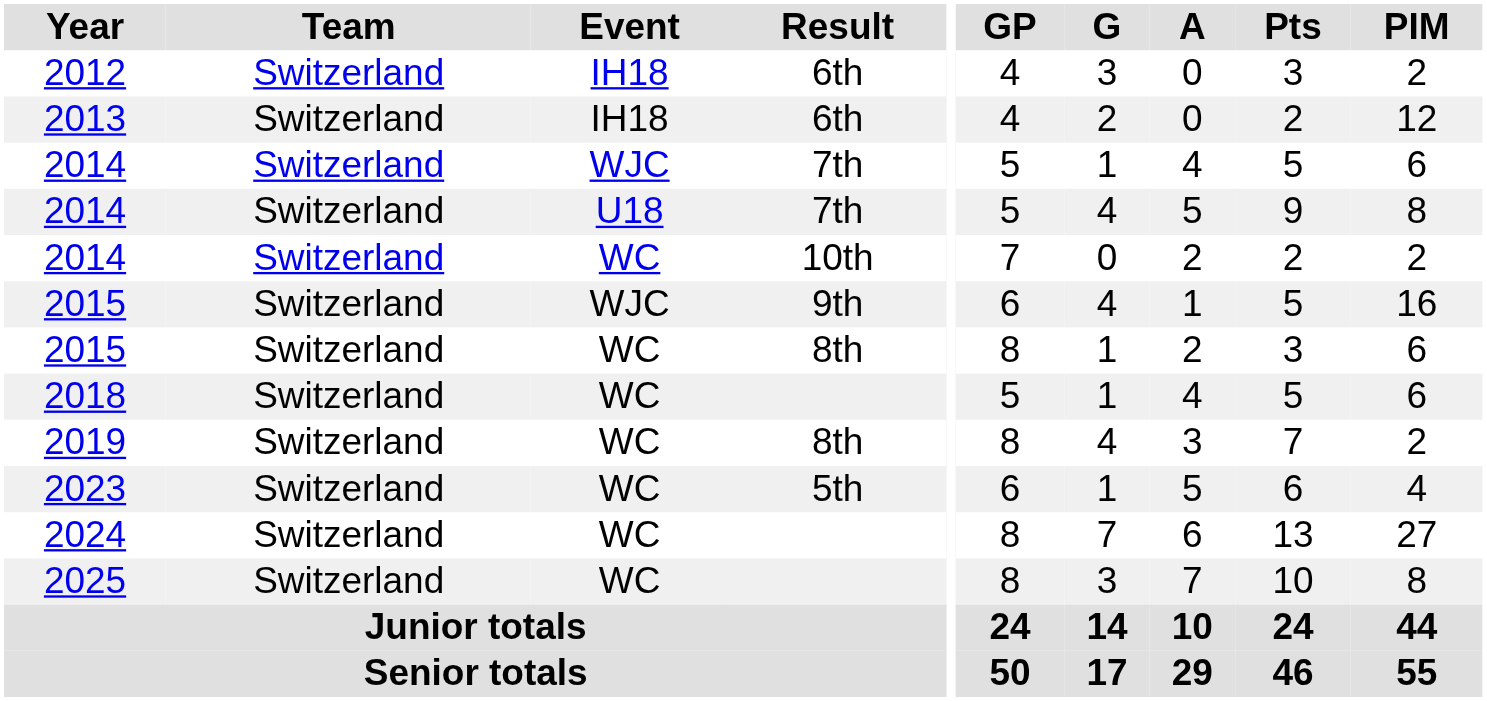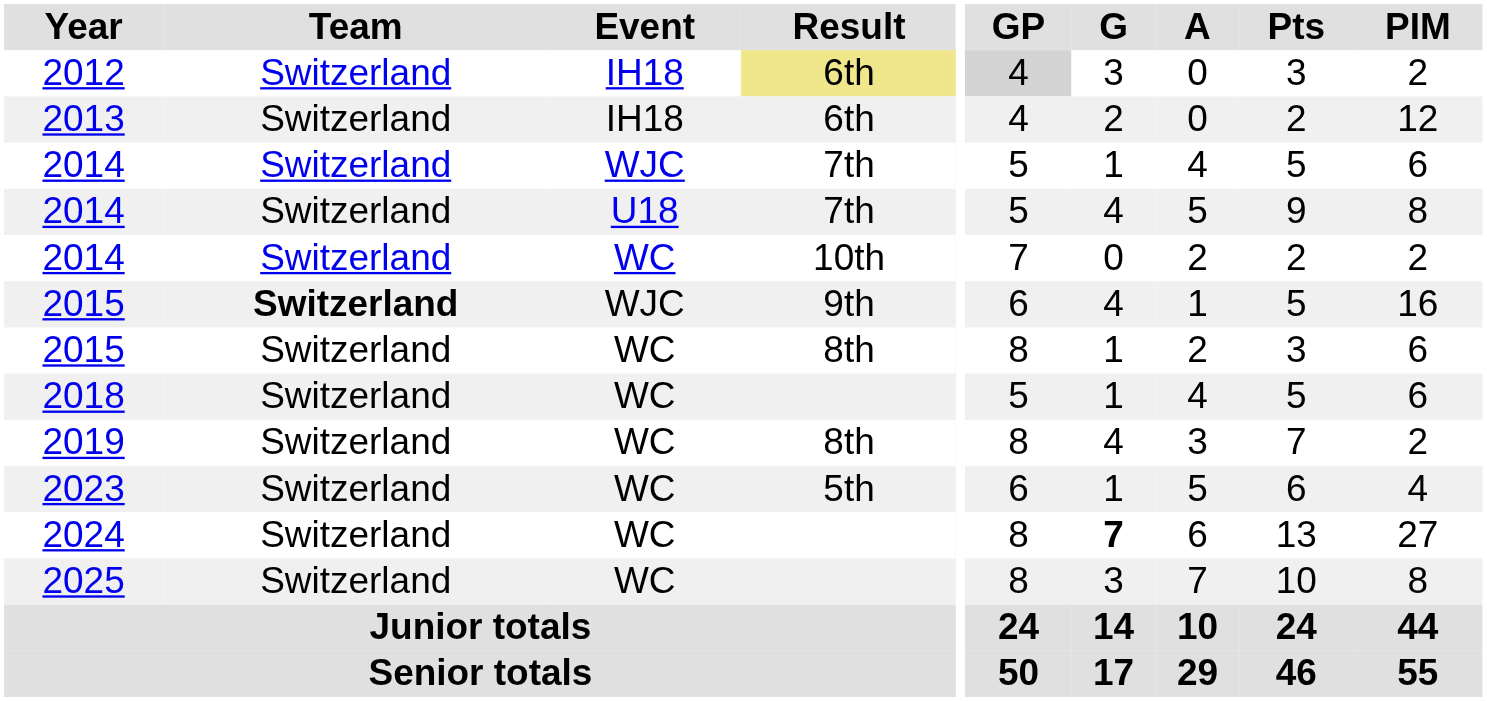(838, 72) no background -> (849, 72) khaki background
(1010, 72) no background -> (1018, 72) lightgrey background
(349, 303) normal -> (356, 303) bold
(1107, 534) normal -> (1114, 534) bold
